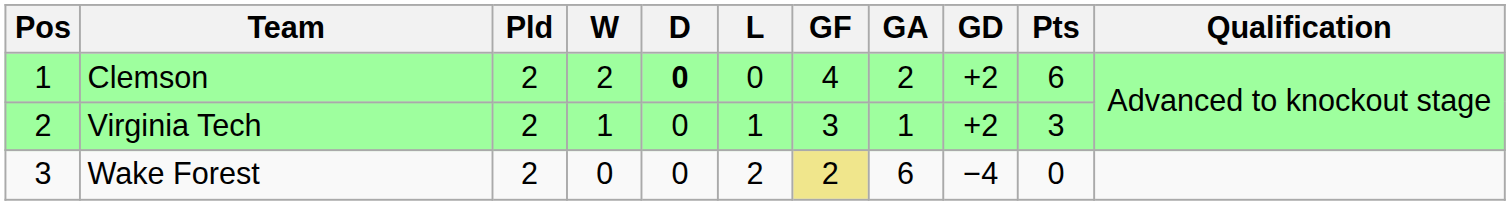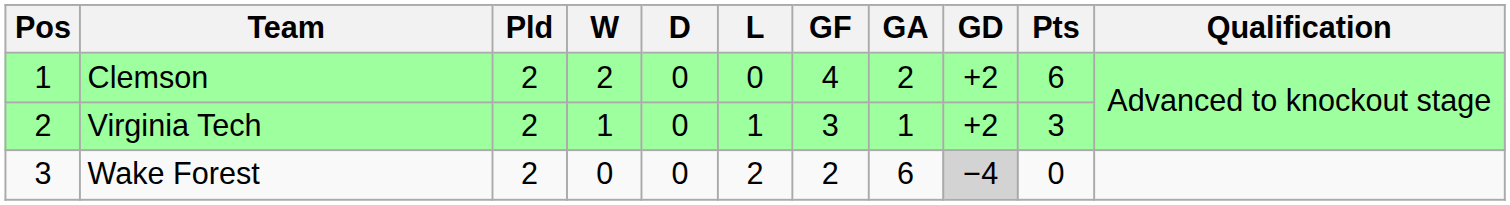(680, 77) bold -> (680, 77) normal
(830, 174) khaki background -> (830, 174) no background
(981, 174) no background -> (981, 174) lightgrey background
